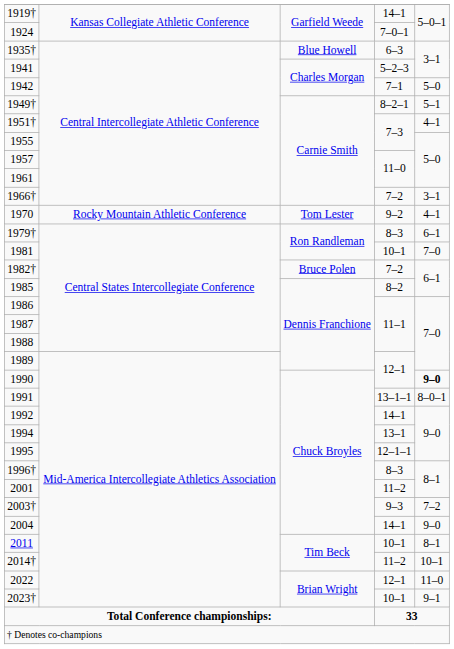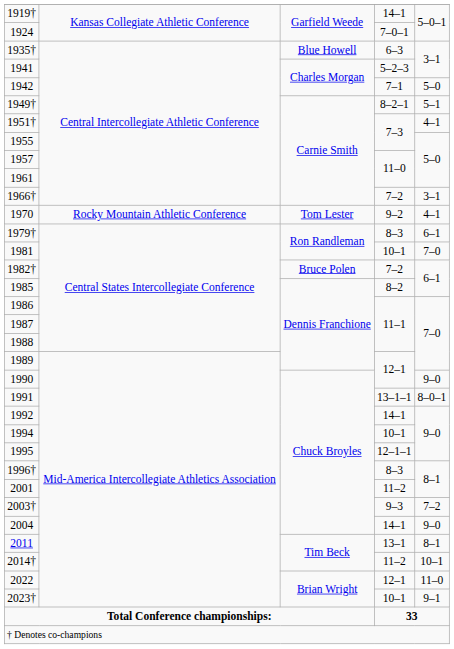(432, 379) bold -> (432, 379) normal
(394, 433) 13–1 -> (394, 433) 10–1
(394, 543) 10–1 -> (394, 543) 13–1
